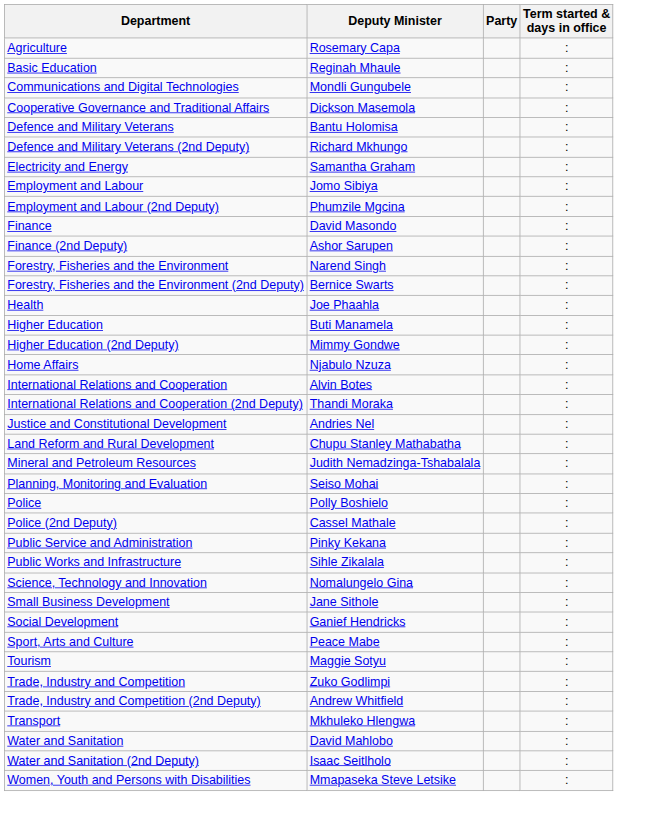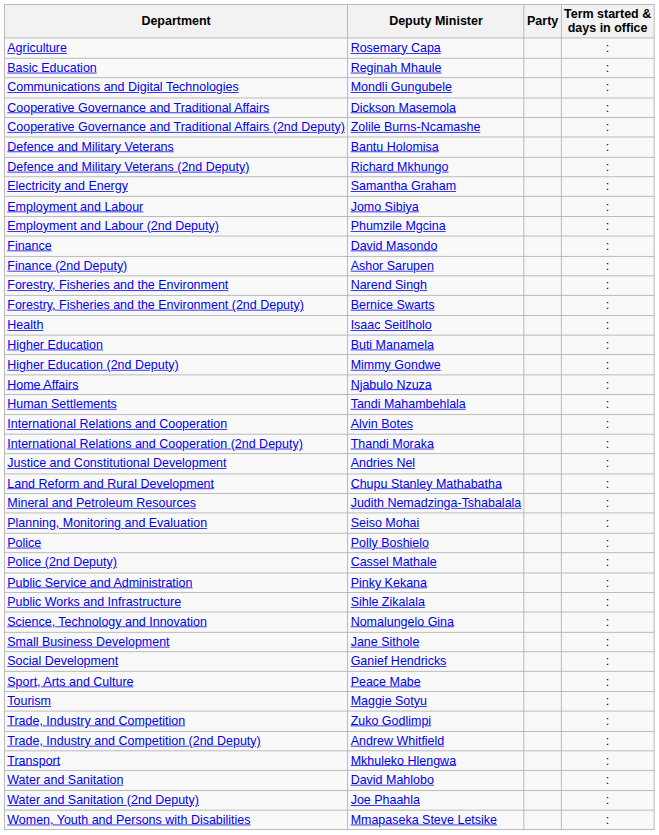+ row: (176, 127)
(344, 305) Joe Phaahla -> (391, 325) Isaac Seitlholo
+ row: (62, 404)
(350, 760) Isaac Seitlholo -> (385, 800) Joe Phaahla
